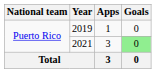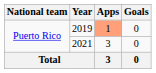(108, 28) no background -> (108, 28) lightsalmon background
(136, 44) lightgreen background -> (136, 44) no background
